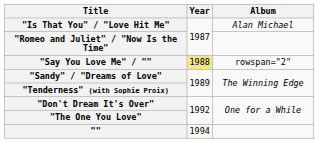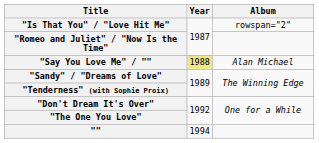(263, 25) Alan Michael -> (263, 25) rowspan="2"
(263, 62) rowspan="2" -> (263, 62) Alan Michael
